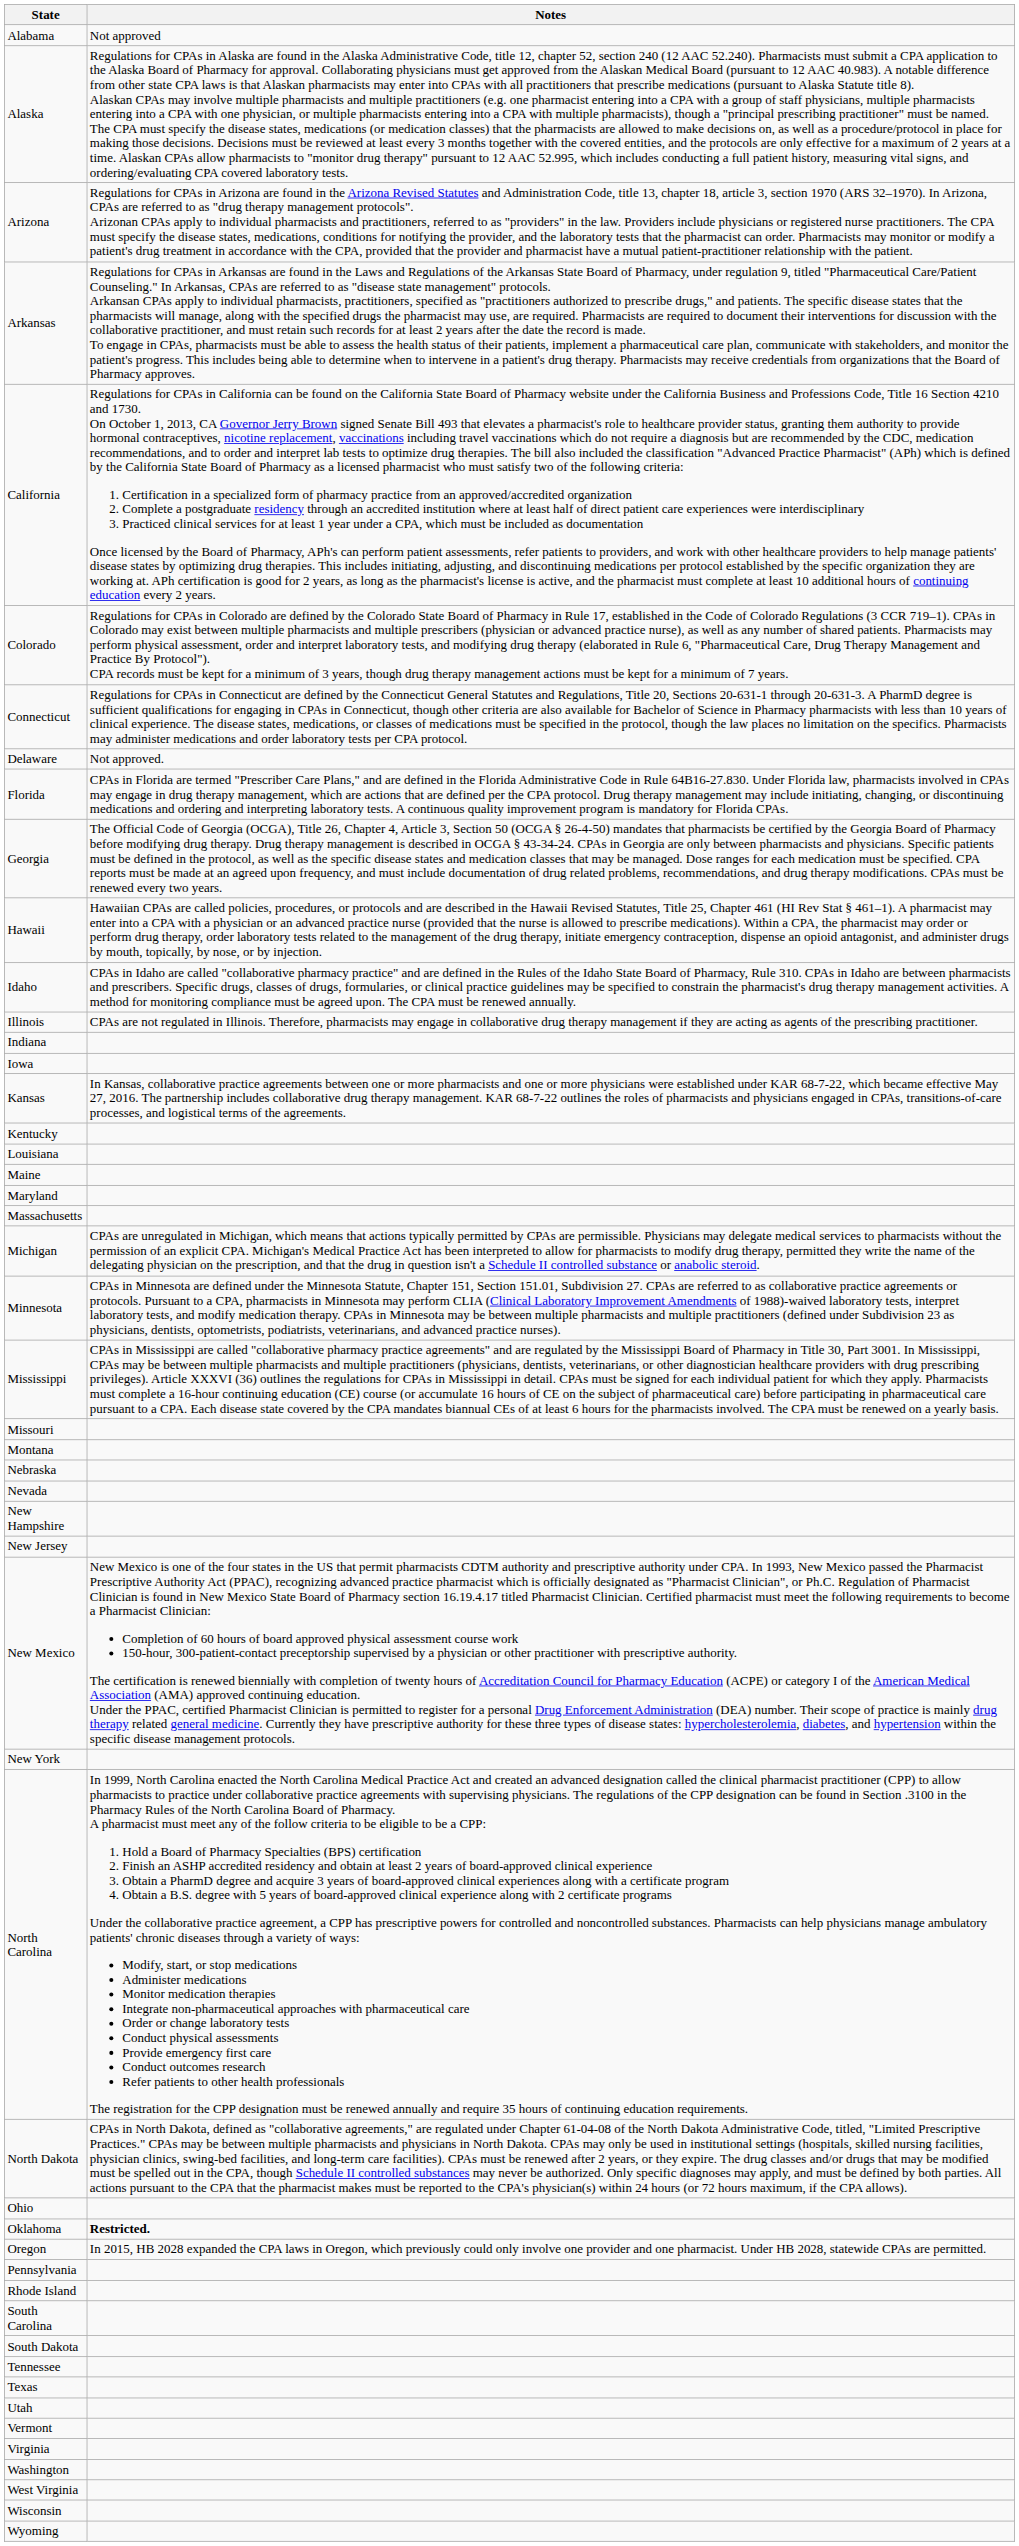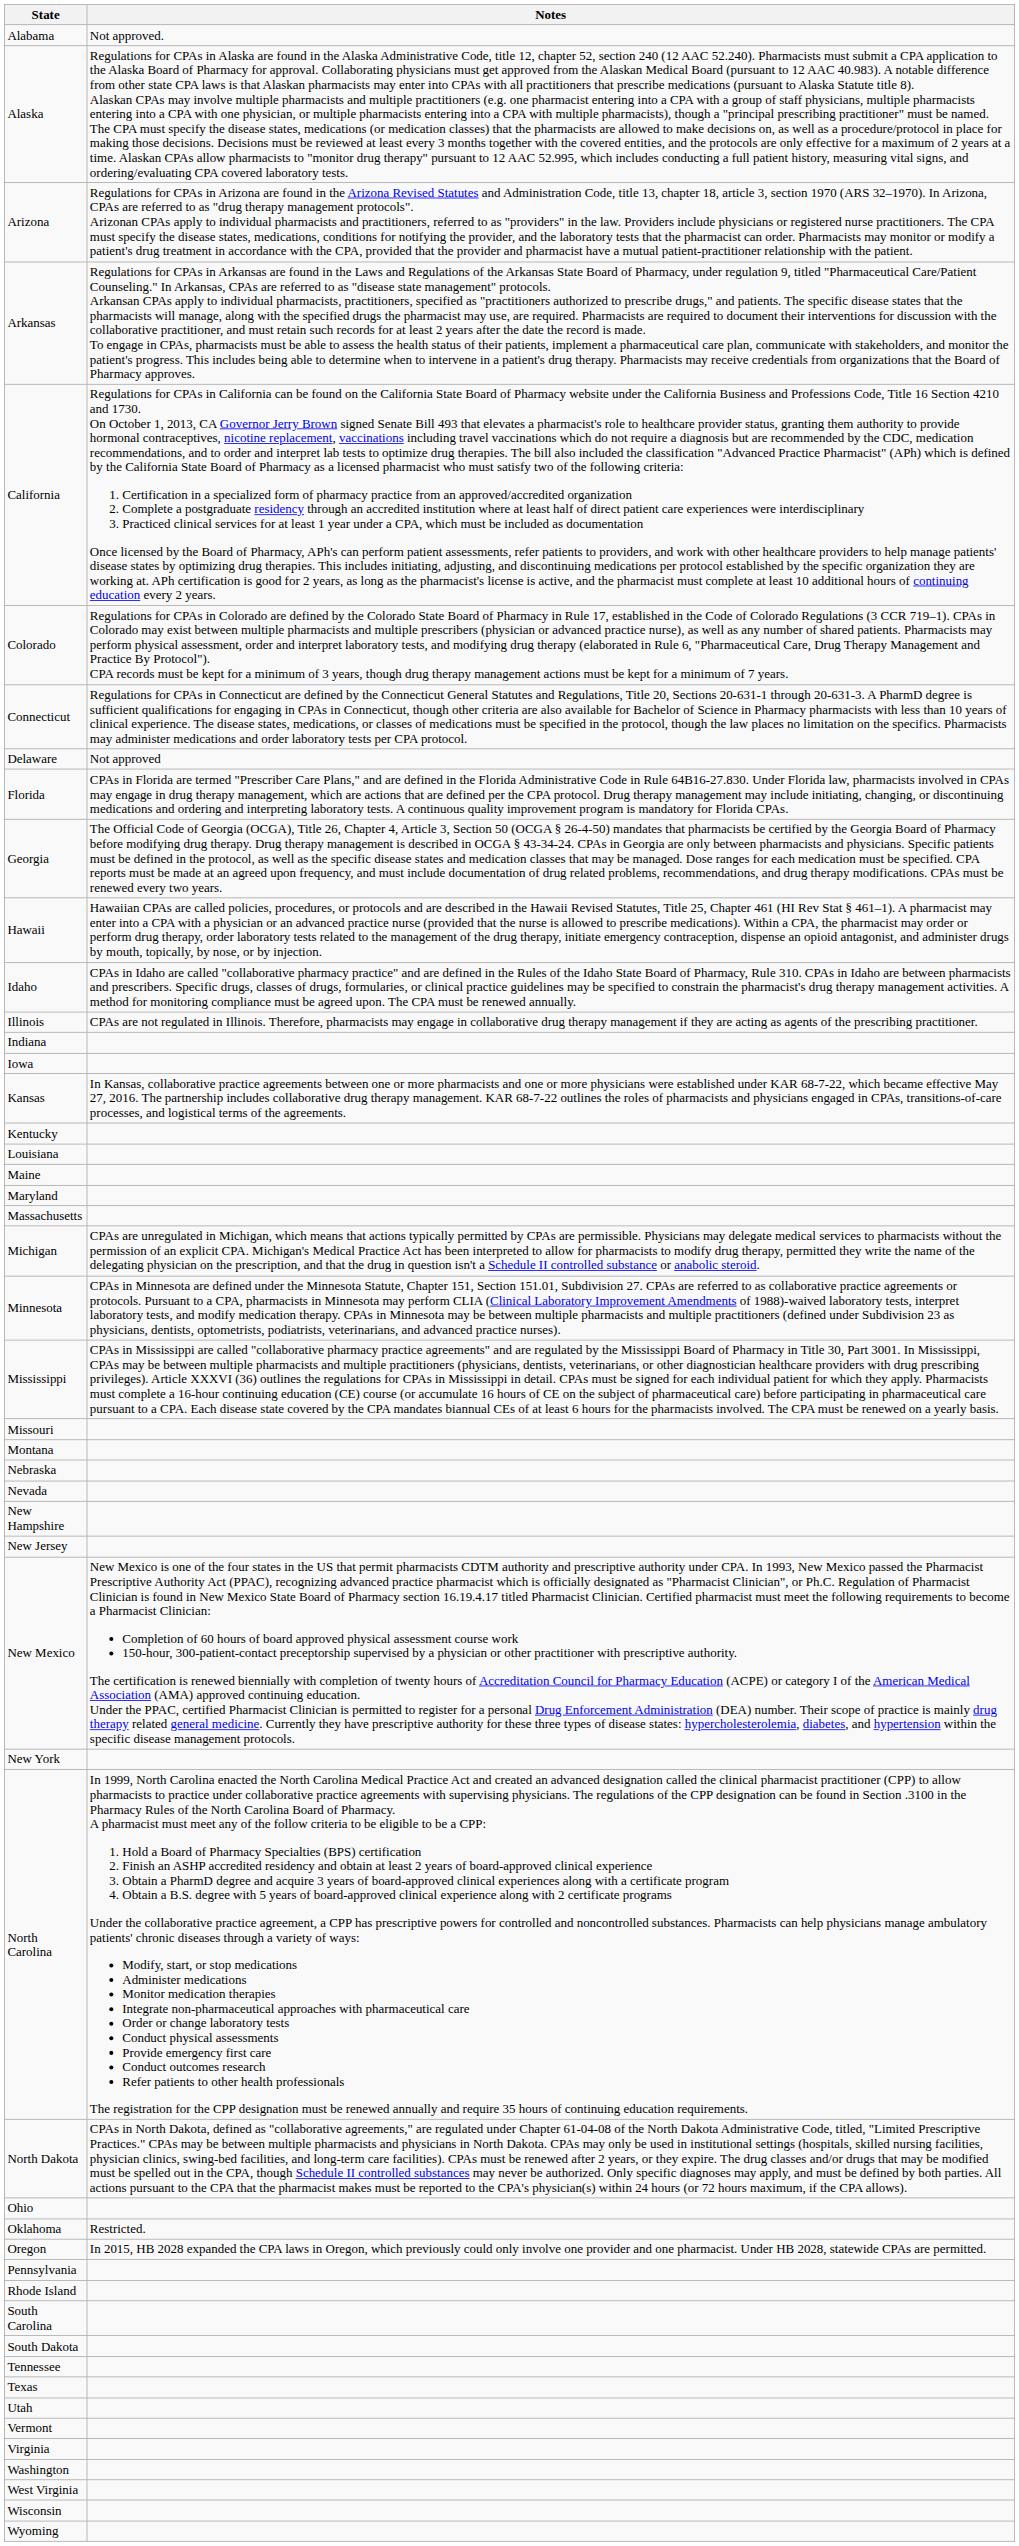(125, 35) Not approved -> (127, 35) Not approved.
(127, 759) Not approved. -> (125, 759) Not approved
(120, 2228) bold -> (118, 2228) normal
